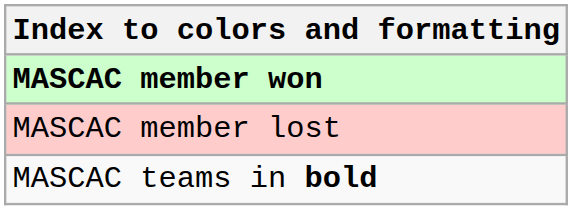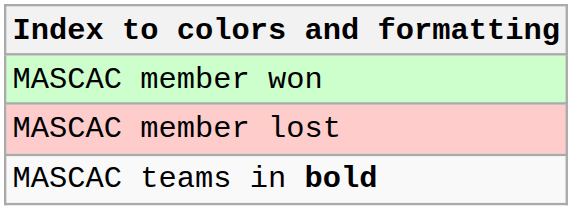(168, 80) bold -> (168, 80) normal
